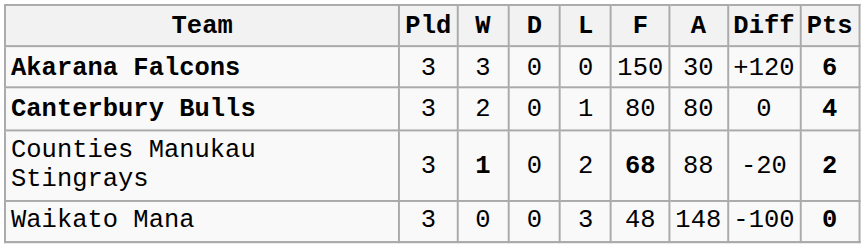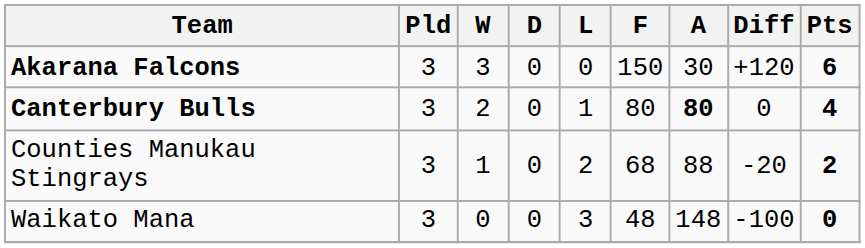(698, 109) normal -> (698, 109) bold
(483, 165) bold -> (483, 165) normal
(640, 165) bold -> (640, 165) normal
